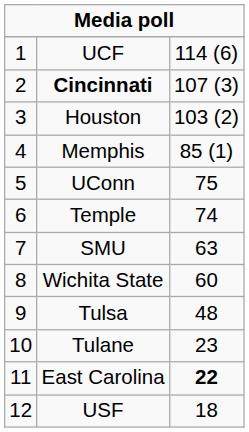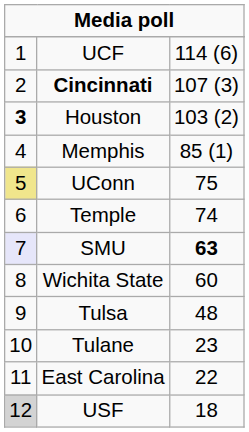(21, 118) normal -> (21, 118) bold
(21, 183) no background -> (21, 183) khaki background
(21, 248) no background -> (21, 248) lavender background
(206, 248) normal -> (206, 248) bold
(206, 378) bold -> (206, 378) normal
(21, 410) no background -> (21, 410) lightgrey background
